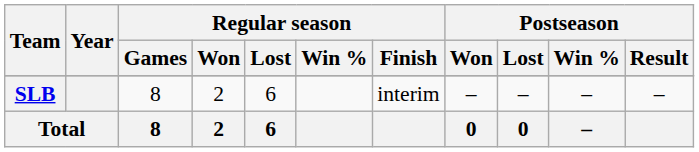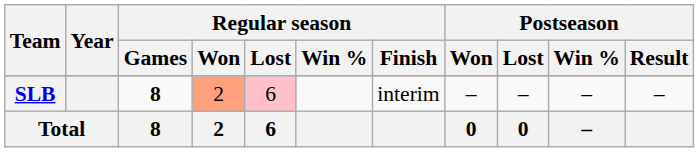(155, 93) normal -> (155, 93) bold
(219, 93) no background -> (219, 93) lightsalmon background
(271, 93) no background -> (271, 93) pink background
